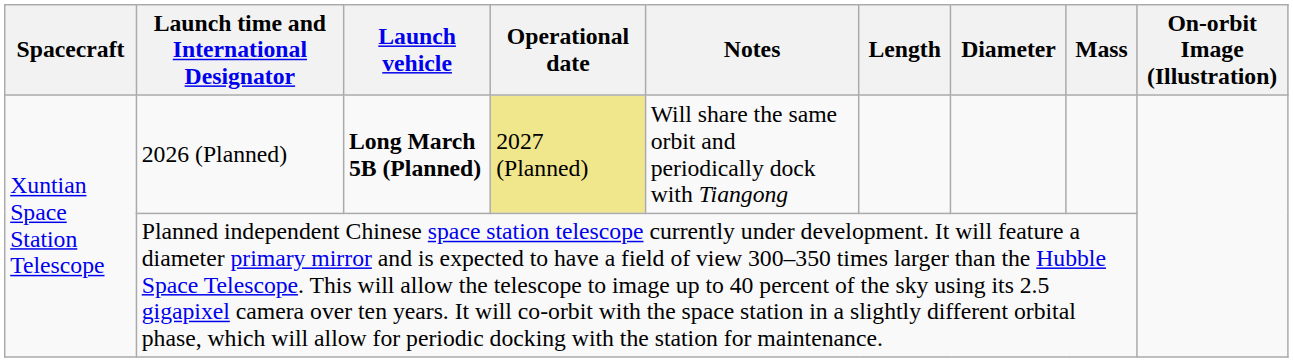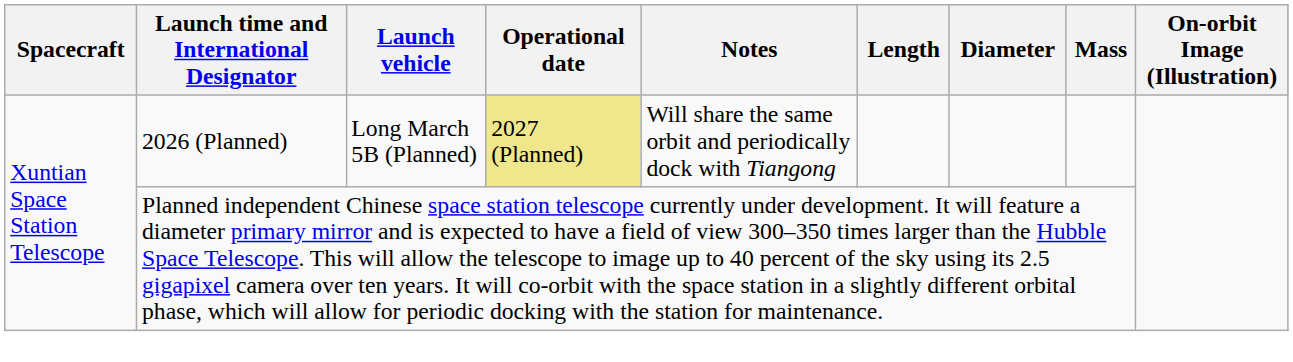(415, 154) bold -> (414, 140) normal
